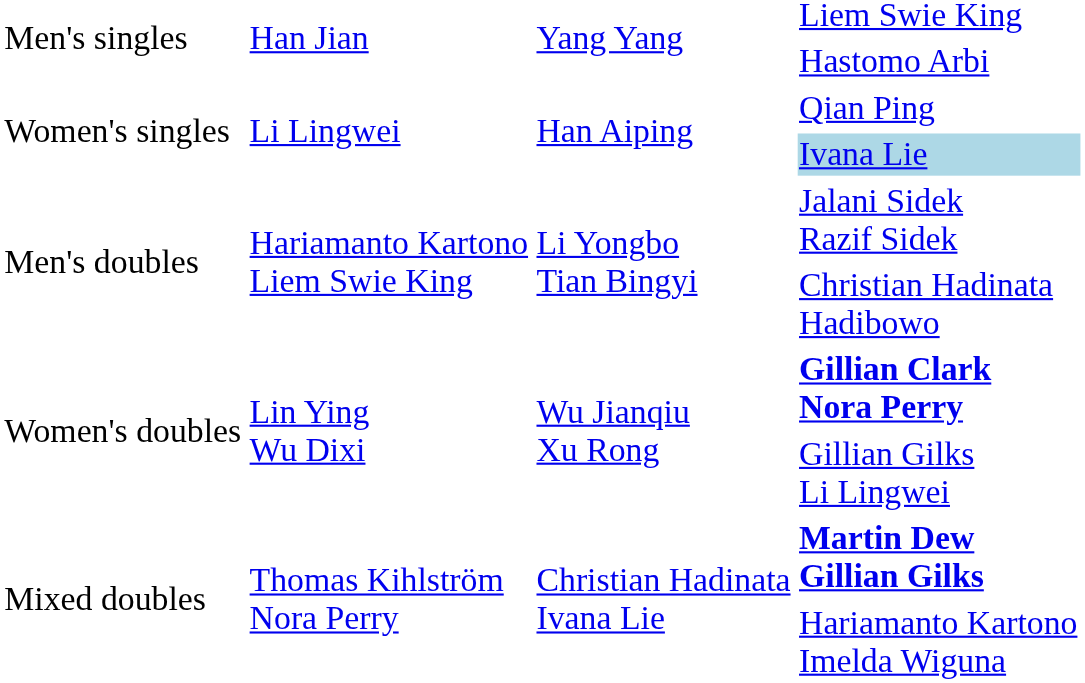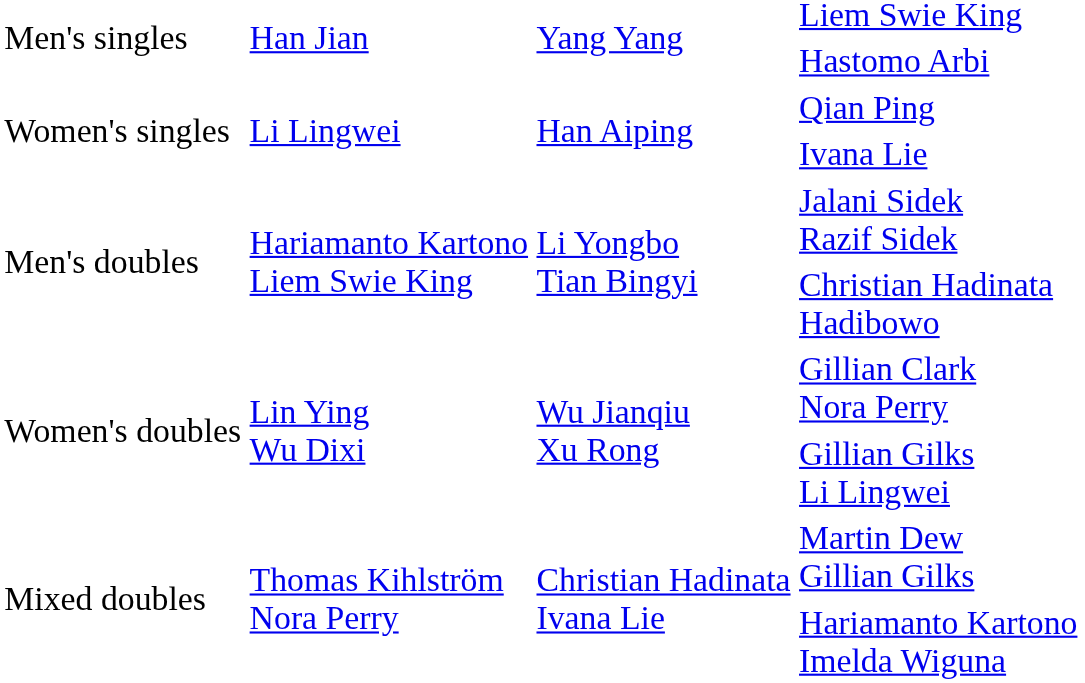(863, 154) lightblue background -> (863, 154) no background
(895, 388) bold -> (888, 388) normal
(891, 557) bold -> (887, 557) normal
